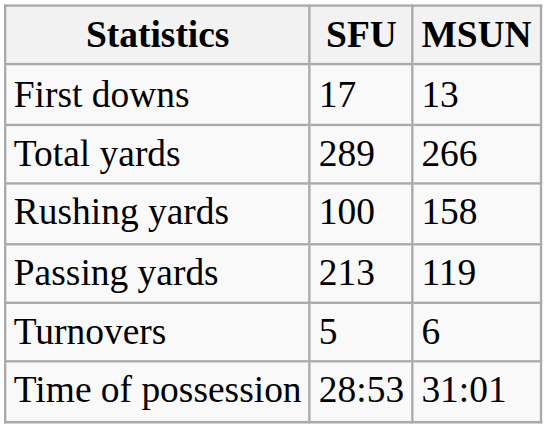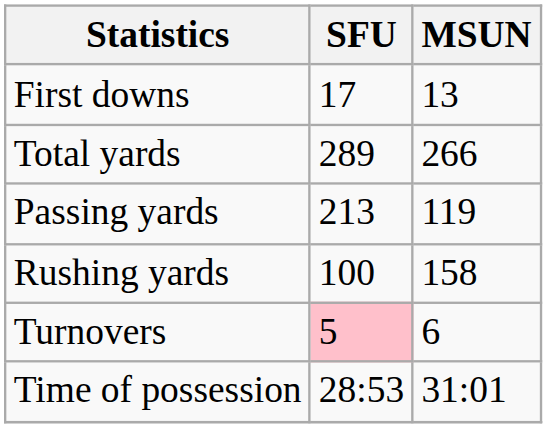rows swapped: (121, 212) <-> (116, 272)
(328, 331) no background -> (328, 331) pink background
